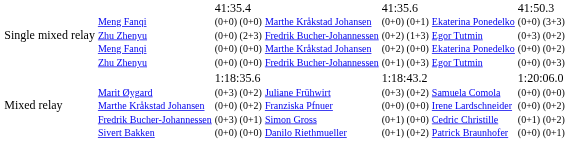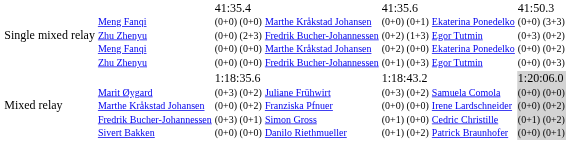(541, 105) no background -> (541, 105) lightgrey background
